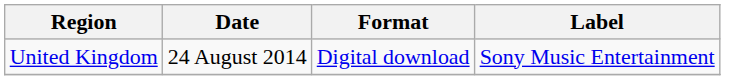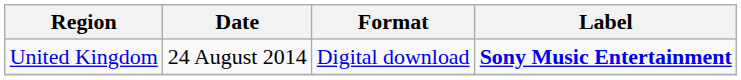(597, 56) normal -> (606, 56) bold
